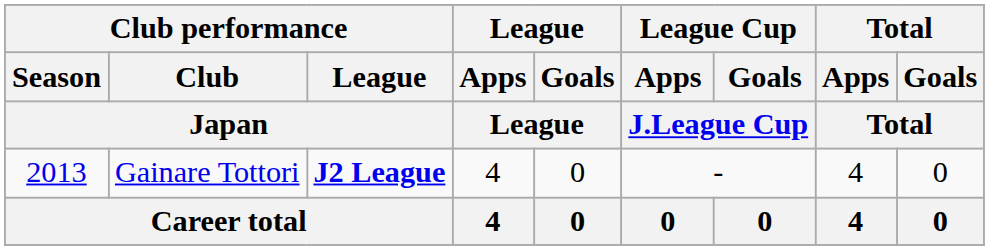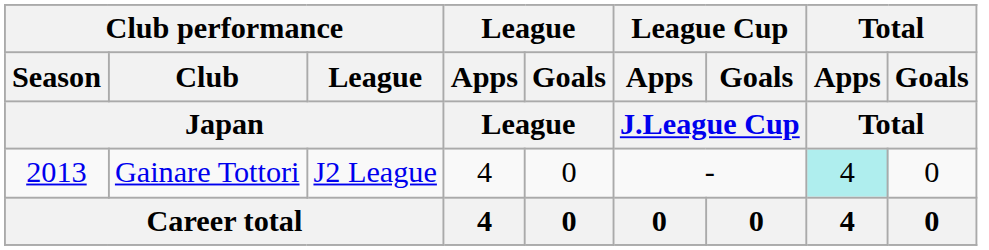(379, 172) bold -> (375, 172) normal
(856, 172) no background -> (847, 172) paleturquoise background
